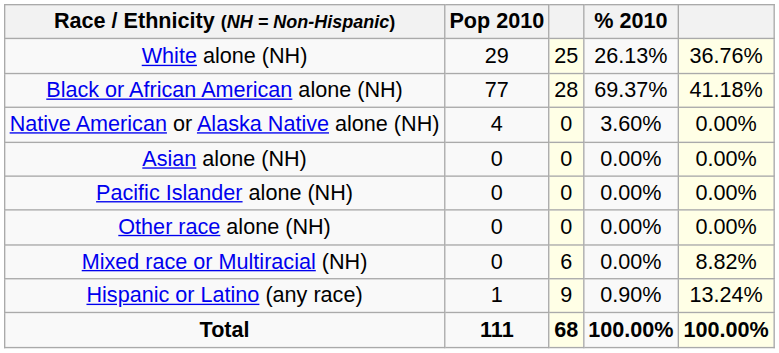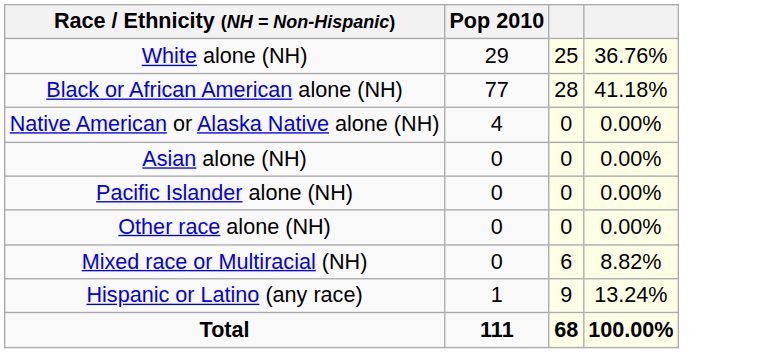- column: (631, 21)
